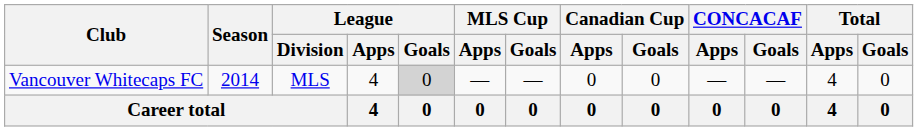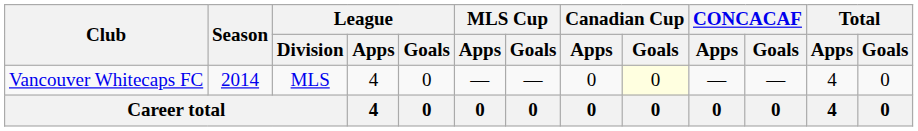(427, 79) lightgrey background -> (427, 79) no background
(655, 79) no background -> (655, 79) lightyellow background
